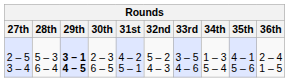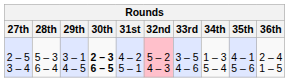(74, 63) bold -> (74, 63) normal
(102, 63) normal -> (102, 63) bold
(159, 63) no background -> (159, 63) pink background
